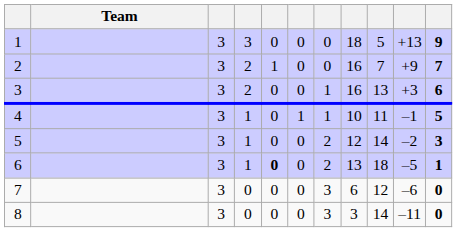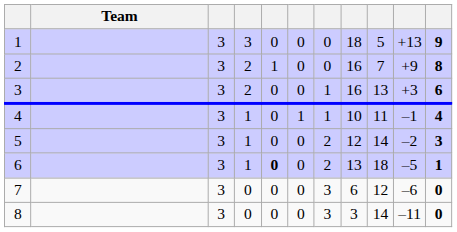(439, 66) 7 -> (439, 66) 8
(439, 116) 5 -> (439, 116) 4
